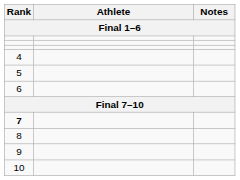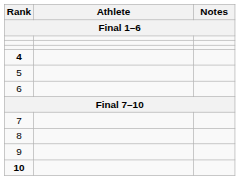(19, 57) normal -> (19, 57) bold
(19, 120) bold -> (19, 120) normal
(19, 167) normal -> (19, 167) bold
